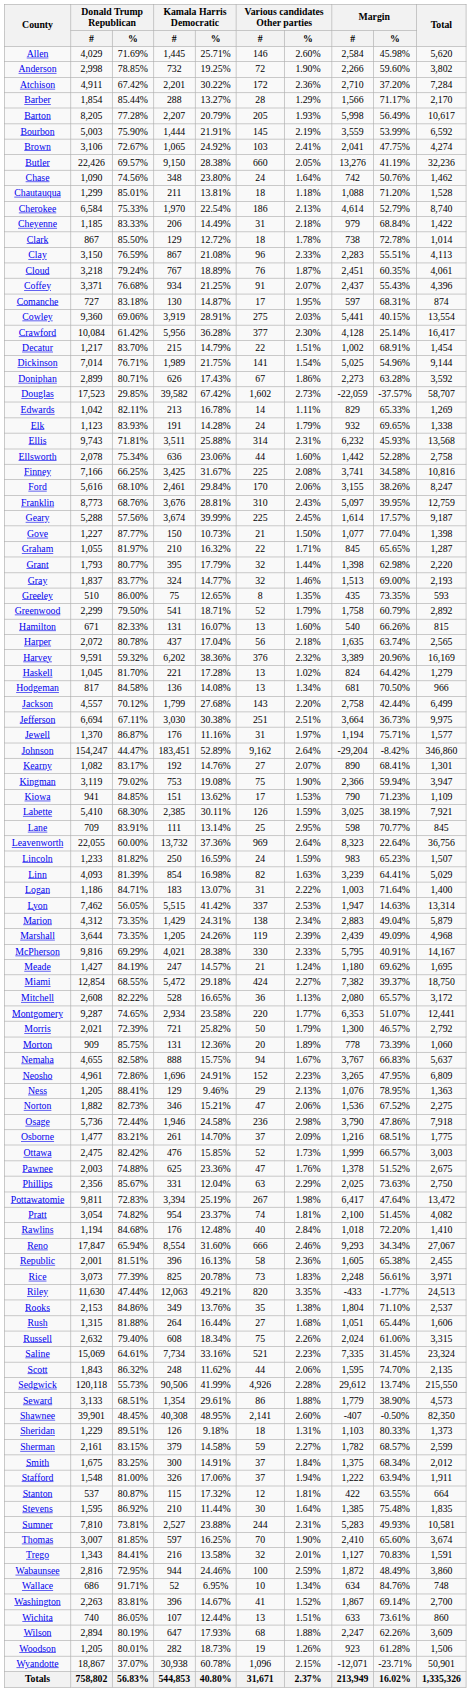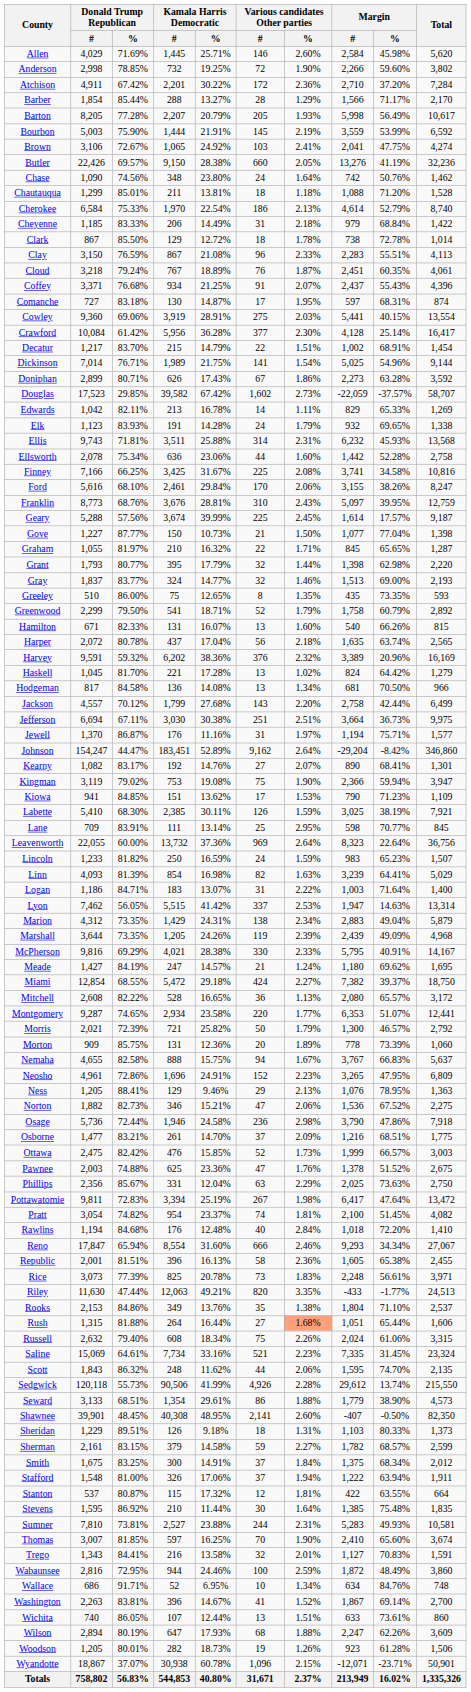(308, 1323) no background -> (308, 1323) lightsalmon background
